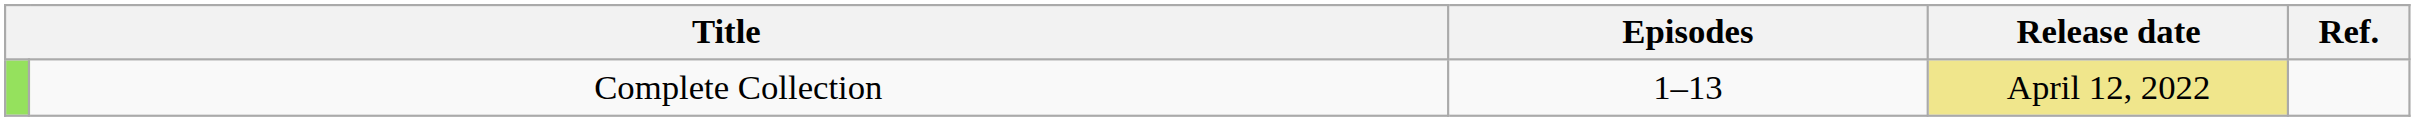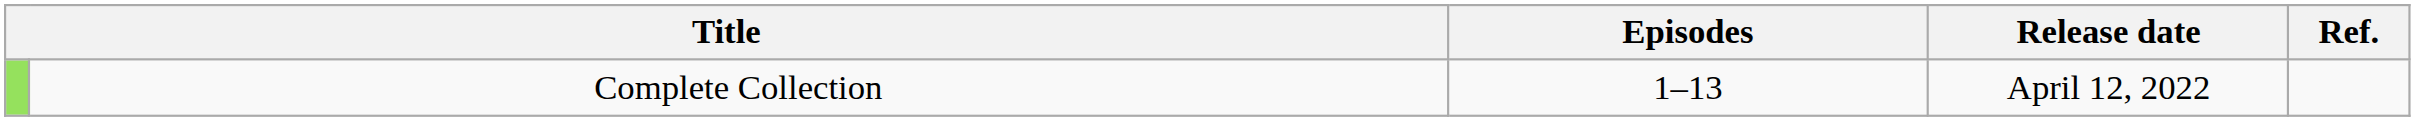(2109, 87) khaki background -> (2109, 87) no background
